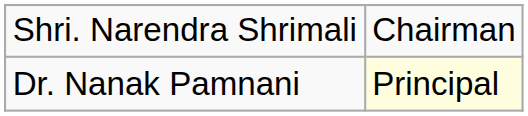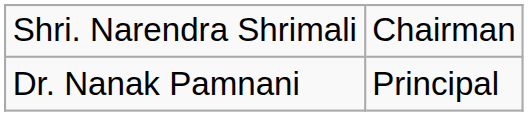(436, 83) lightyellow background -> (436, 83) no background
